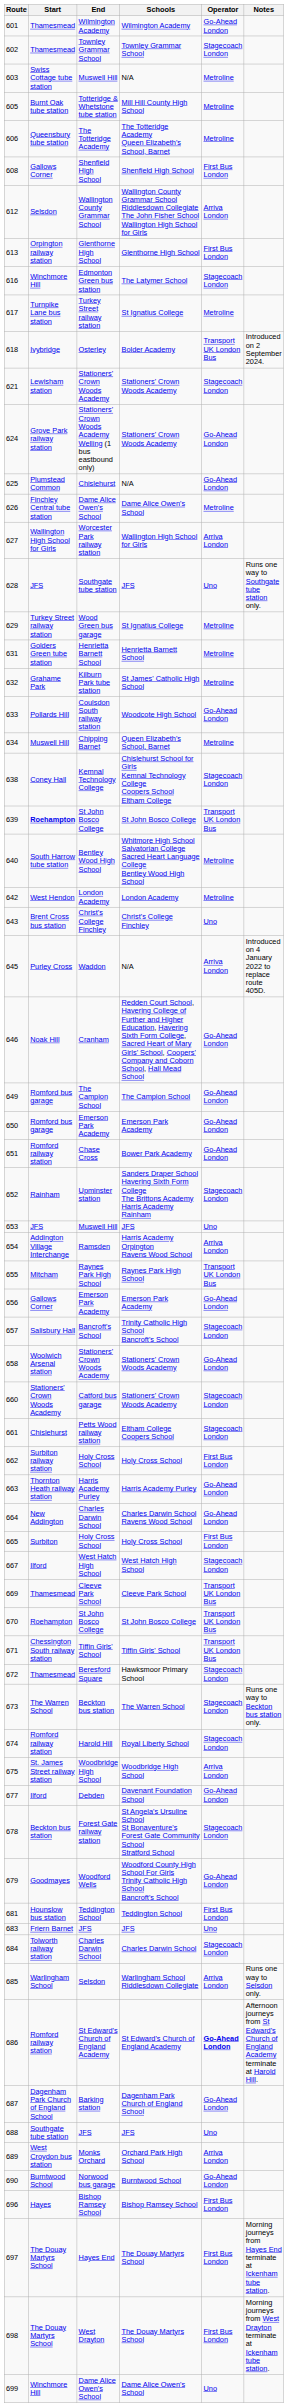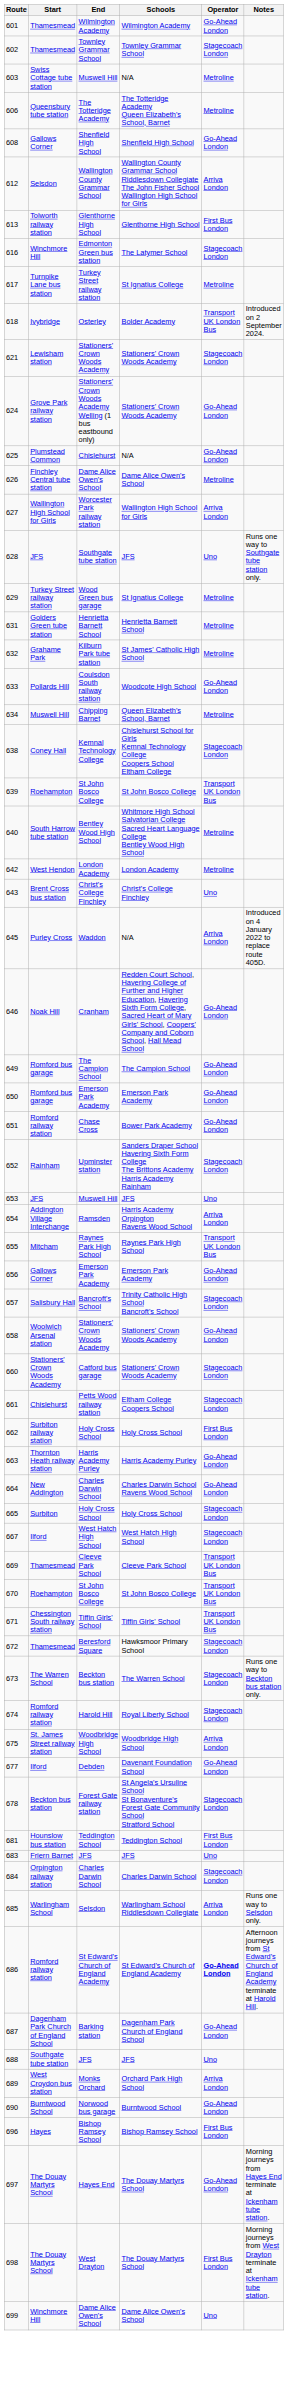- row: (12, 106)
(218, 171) First Bus London -> (220, 143) Go-Ahead London
(46, 252) Orpington railway station -> (44, 224) Tolworth railway station
(53, 820) bold -> (51, 792) normal
(218, 1541) First Bus London -> (223, 1513) Stagecoach London
- row: (12, 1881)
(44, 1949) Tolworth railway station -> (46, 1876) Orpington railway station
(218, 2257) First Bus London -> (220, 2184) Go-Ahead London
